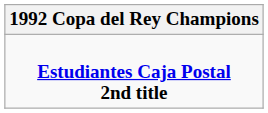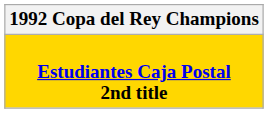(134, 81) no background -> (134, 81) gold background
